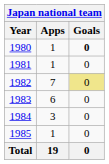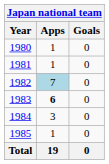(87, 47) bold -> (87, 47) normal
(53, 82) no background -> (53, 82) lightblue background
(87, 82) khaki background -> (87, 82) no background
(53, 99) normal -> (53, 99) bold
